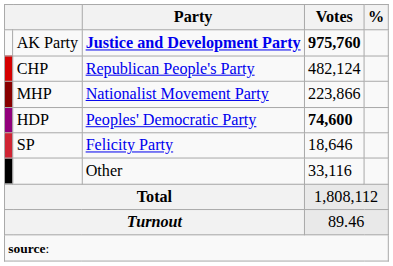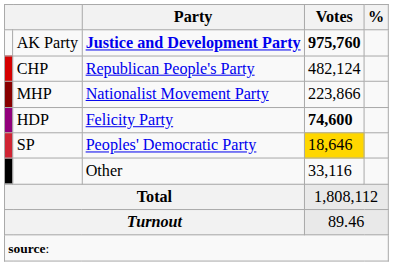(171, 119) Peoples' Democratic Party -> (129, 119) Felicity Party
(129, 145) Felicity Party -> (171, 145) Peoples' Democratic Party
(330, 145) no background -> (330, 145) gold background
